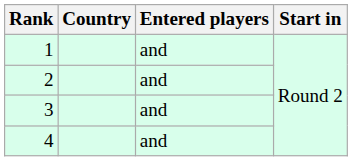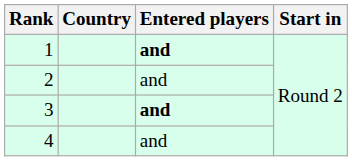(154, 49) normal -> (155, 49) bold
(154, 110) normal -> (155, 110) bold
